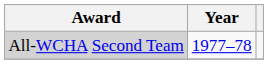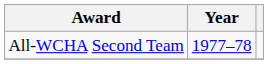(96, 45) lightgrey background -> (96, 45) no background
